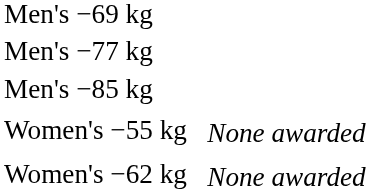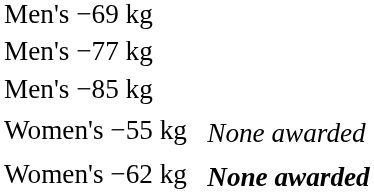(286, 177) normal -> (288, 177) bold
